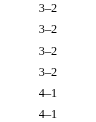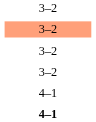(48, 29) no background -> (48, 29) lightsalmon background
(48, 114) normal -> (48, 114) bold
